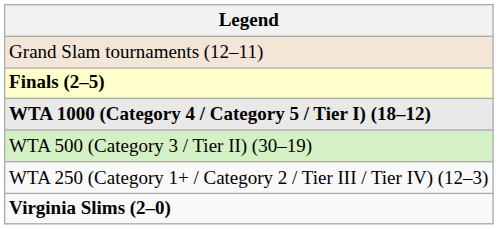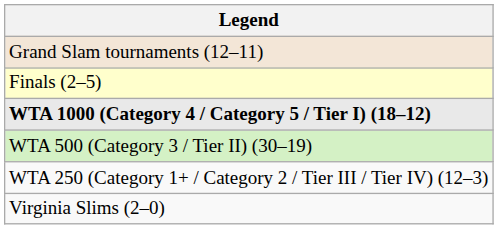(57, 83) bold -> (55, 83) normal
(90, 208) bold -> (87, 208) normal
